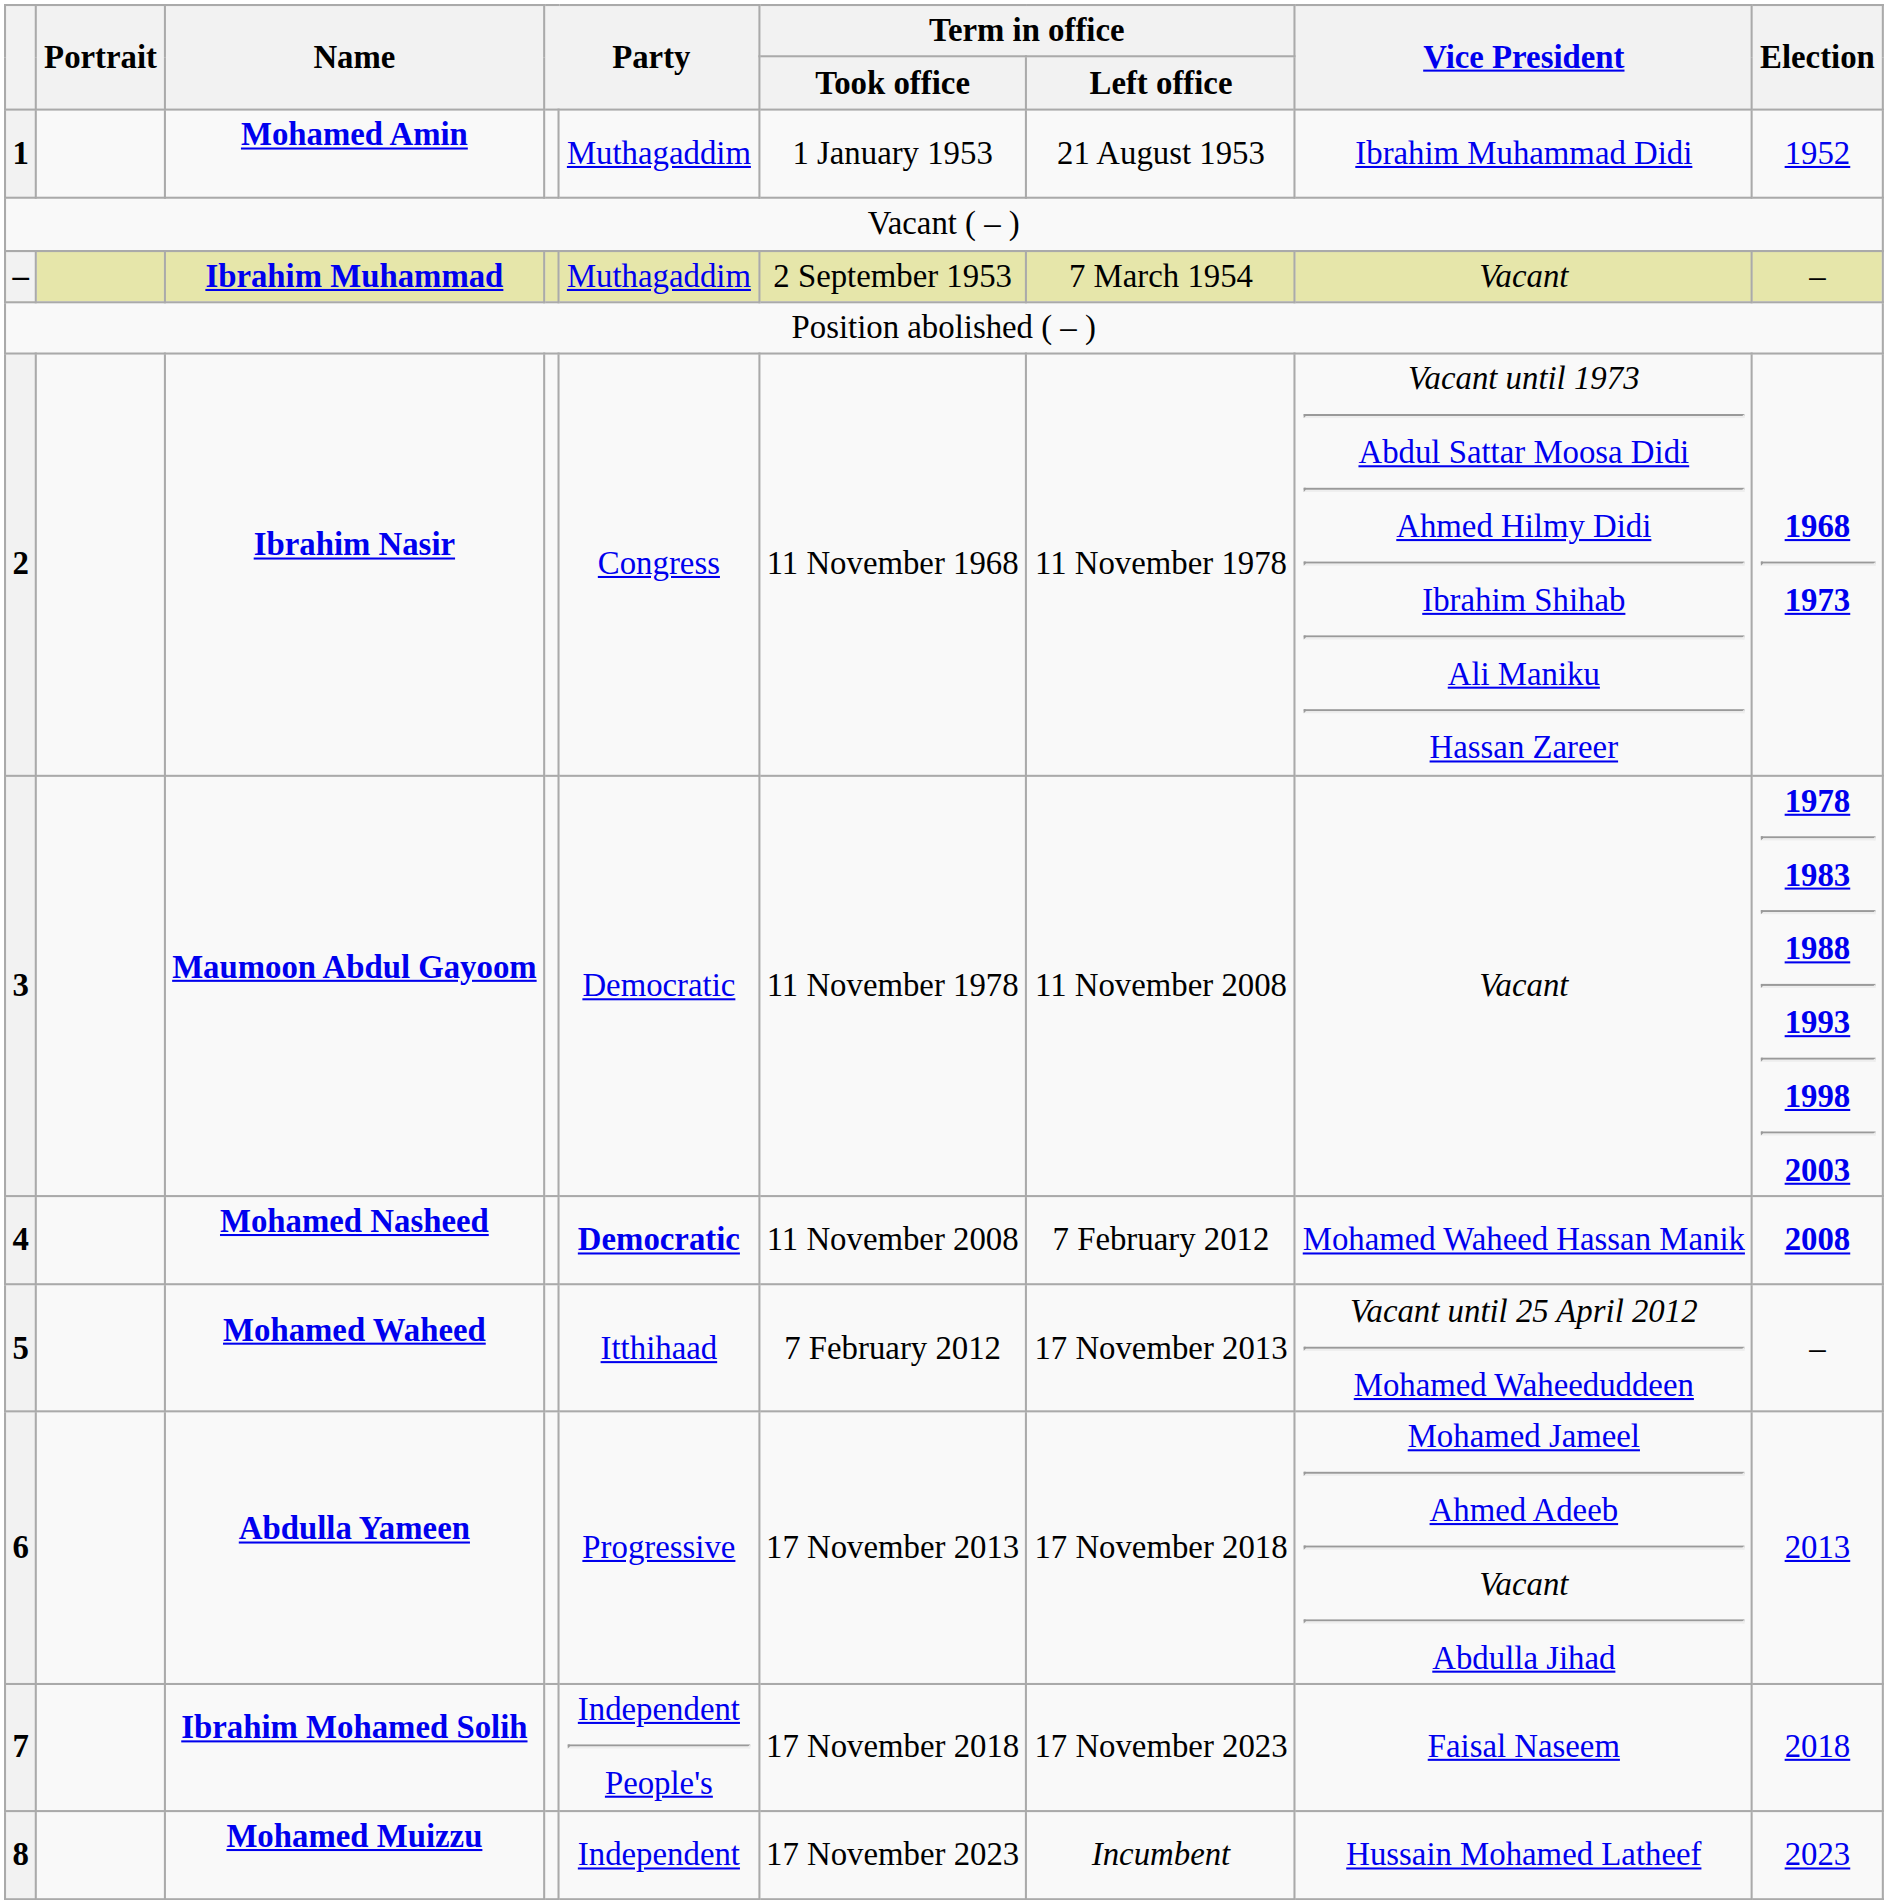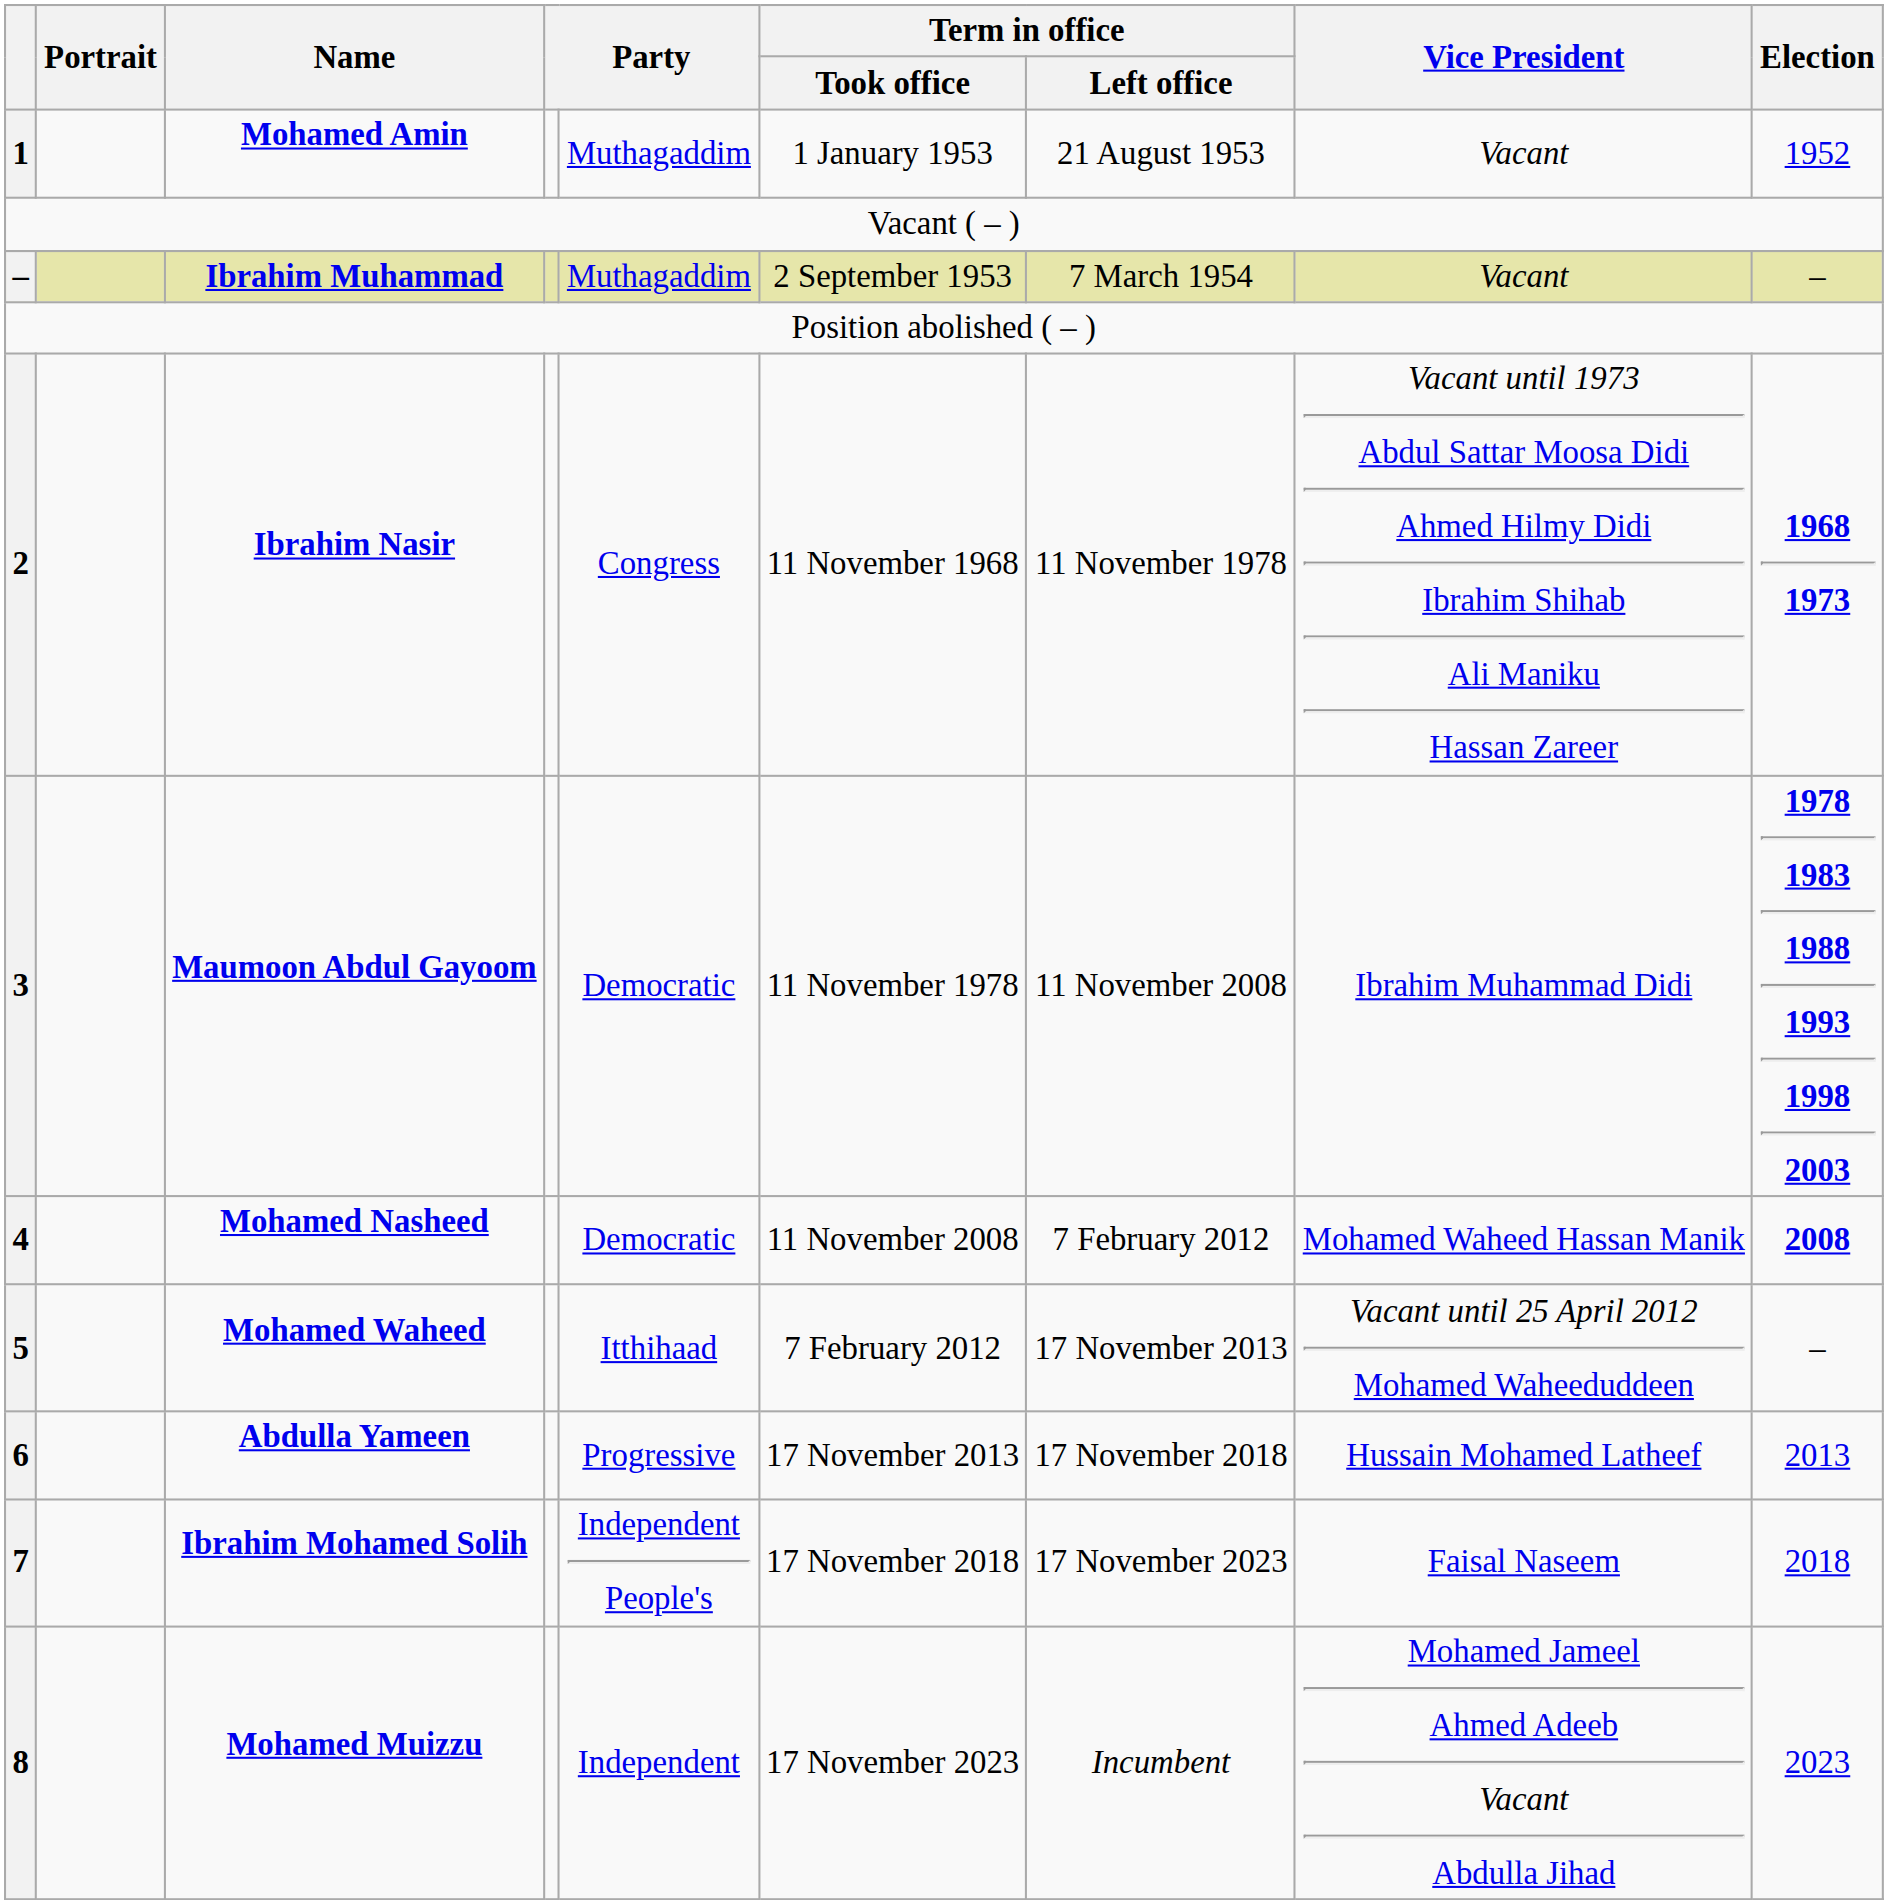(1524, 152) Ibrahim Muhammad Didi -> (1524, 152) Vacant
(1524, 985) Vacant -> (1524, 985) Ibrahim Muhammad Didi
(659, 1240) bold -> (659, 1240) normal
(1524, 1546) Mohamed Jameel Ahmed Adeeb Vacant Abdulla Jihad -> (1524, 1454) Hussain Mohamed Latheef
(1524, 1853) Hussain Mohamed Latheef -> (1524, 1761) Mohamed Jameel Ahmed Adeeb Vacant Abdulla Jihad
